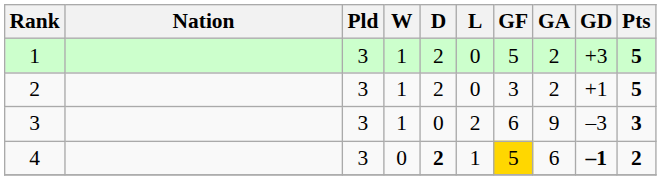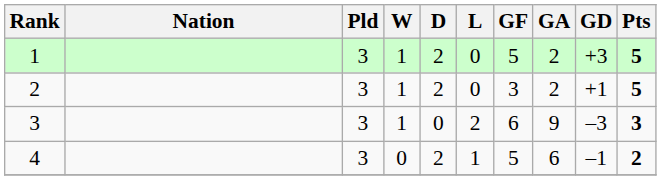(438, 157) bold -> (438, 157) normal
(513, 157) gold background -> (513, 157) no background
(596, 157) bold -> (596, 157) normal
